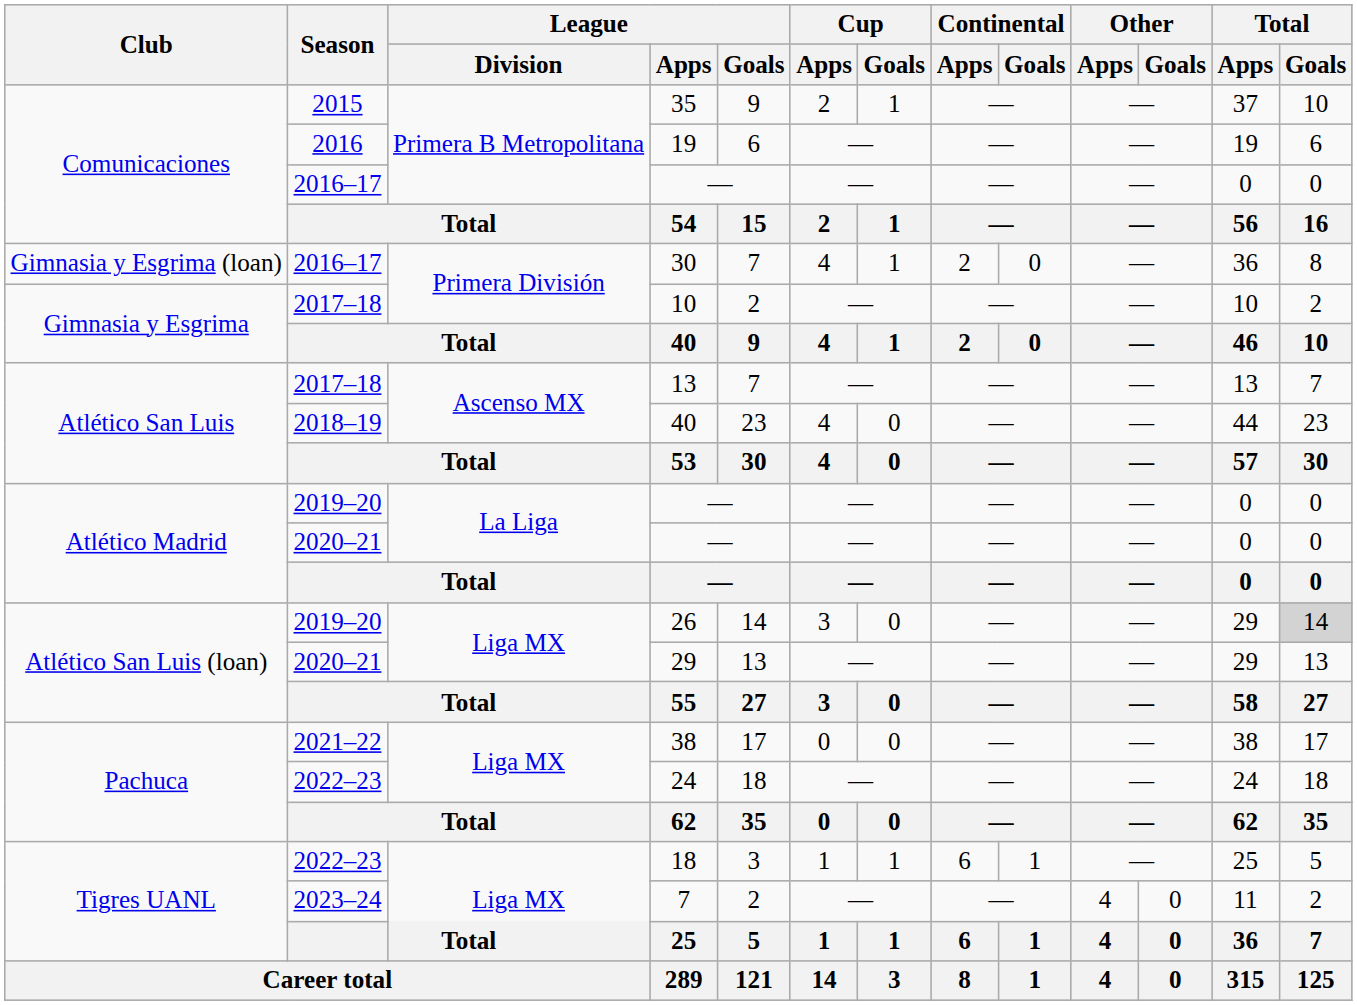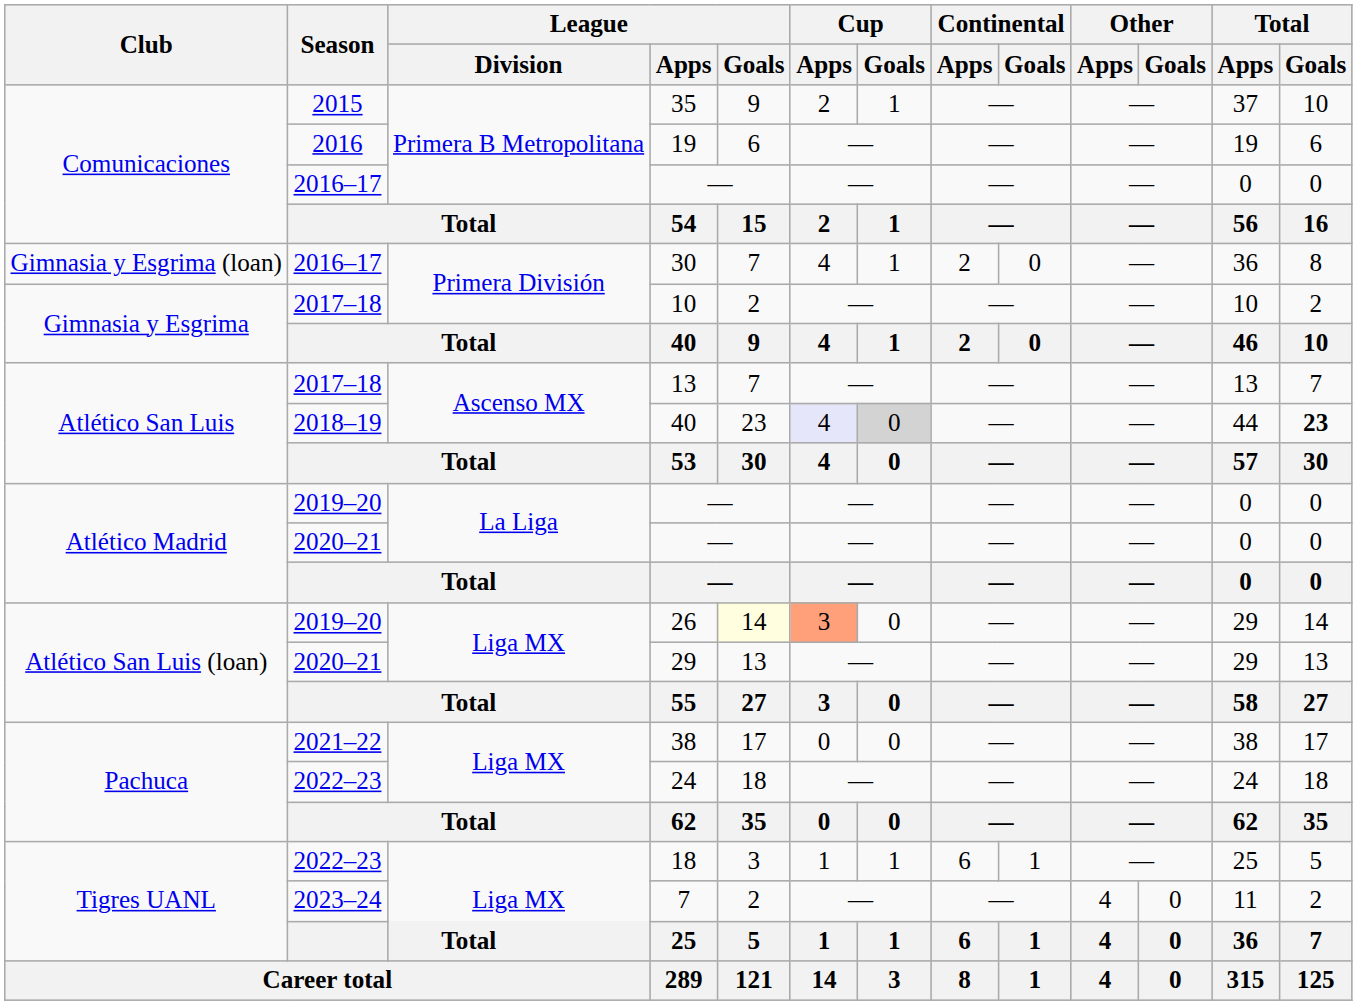(824, 422) no background -> (824, 422) lavender background
(894, 422) no background -> (894, 422) lightgrey background
(1316, 422) normal -> (1316, 422) bold
(754, 622) no background -> (754, 622) lightyellow background
(824, 622) no background -> (824, 622) lightsalmon background
(1316, 622) lightgrey background -> (1316, 622) no background
